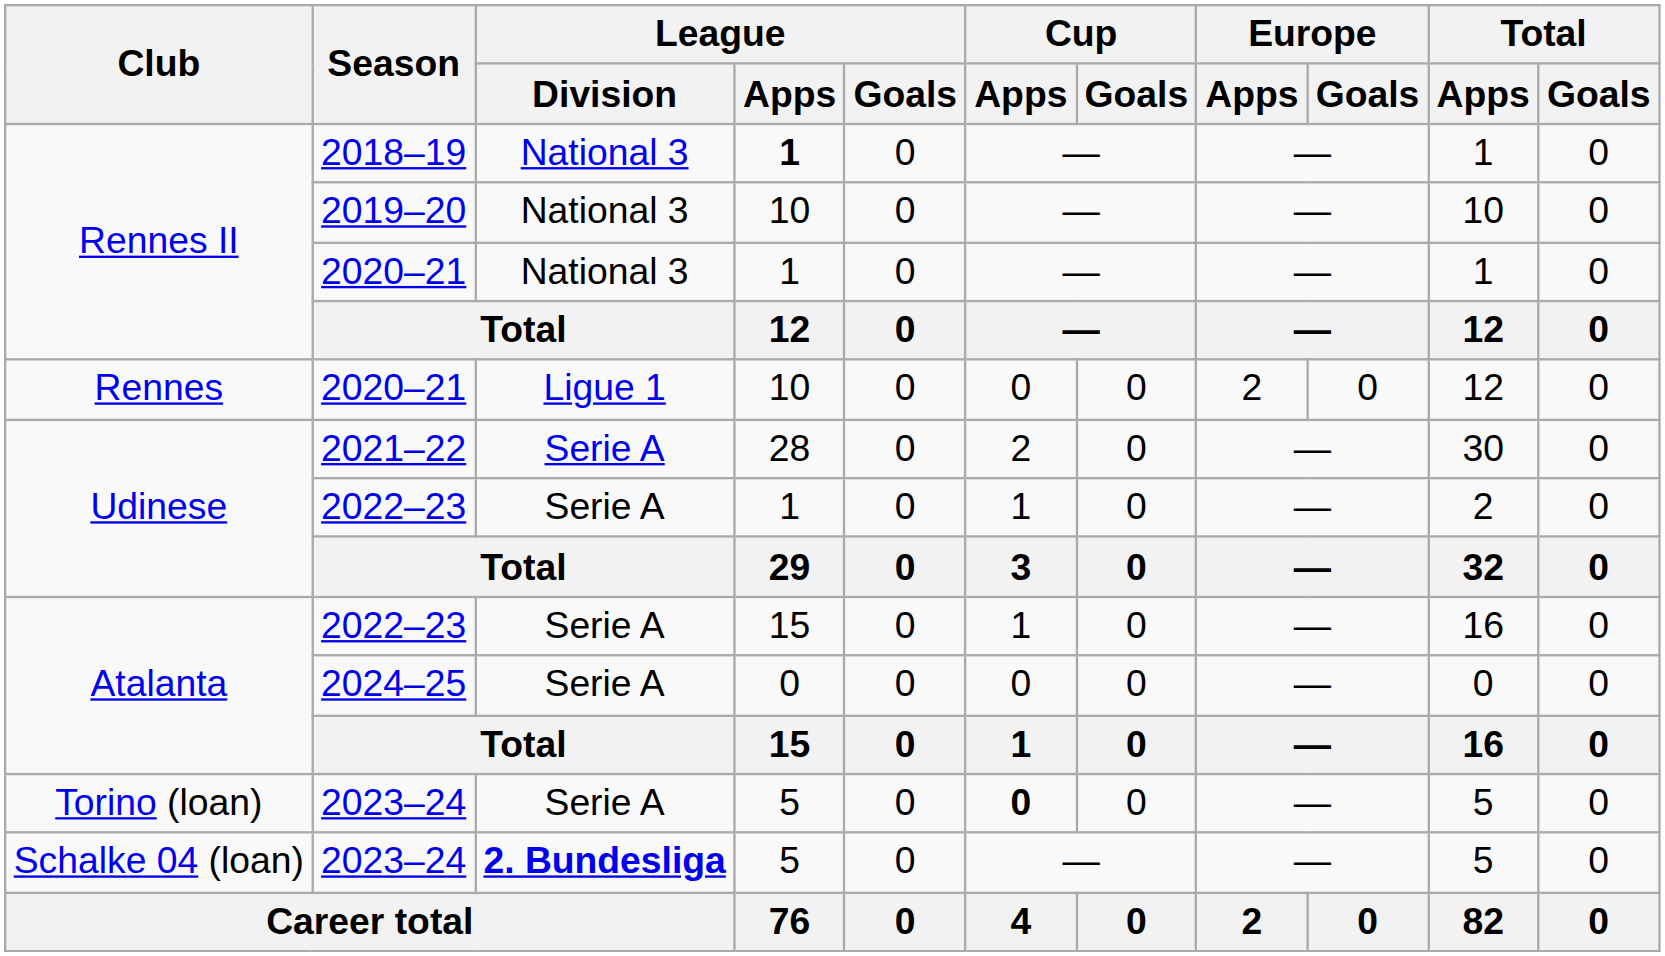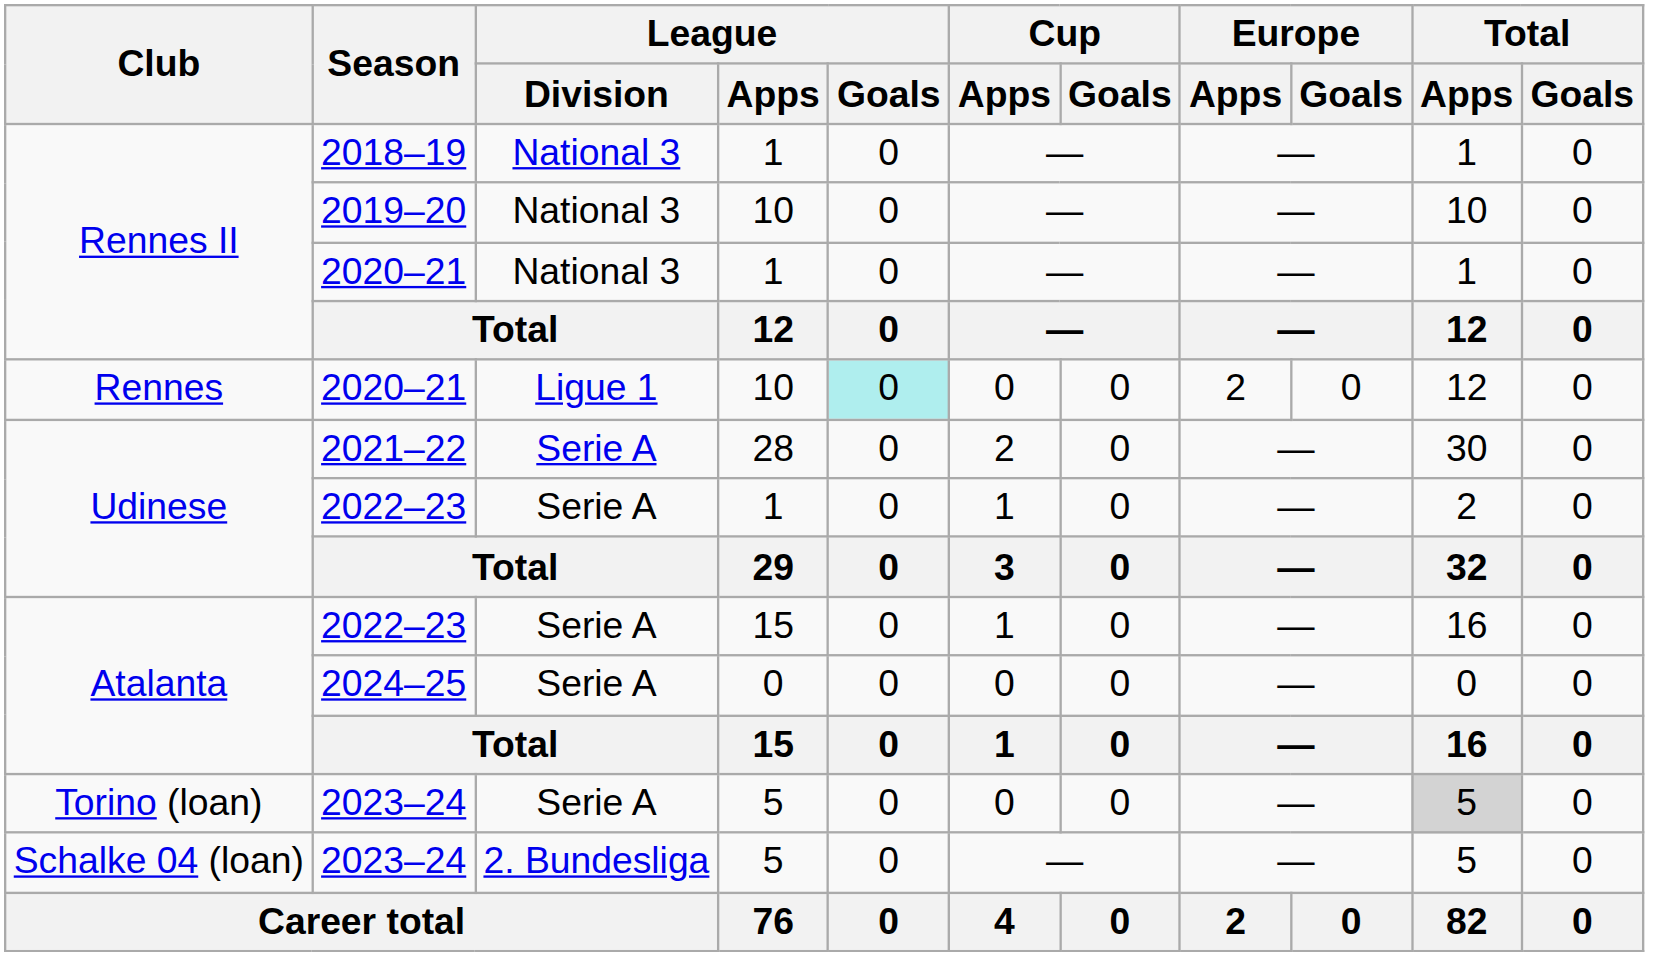(790, 152) bold -> (773, 152) normal
(905, 388) no background -> (889, 388) paleturquoise background
(1021, 802) bold -> (1004, 802) normal
(1483, 802) no background -> (1467, 802) lightgrey background
(605, 861) bold -> (596, 861) normal
